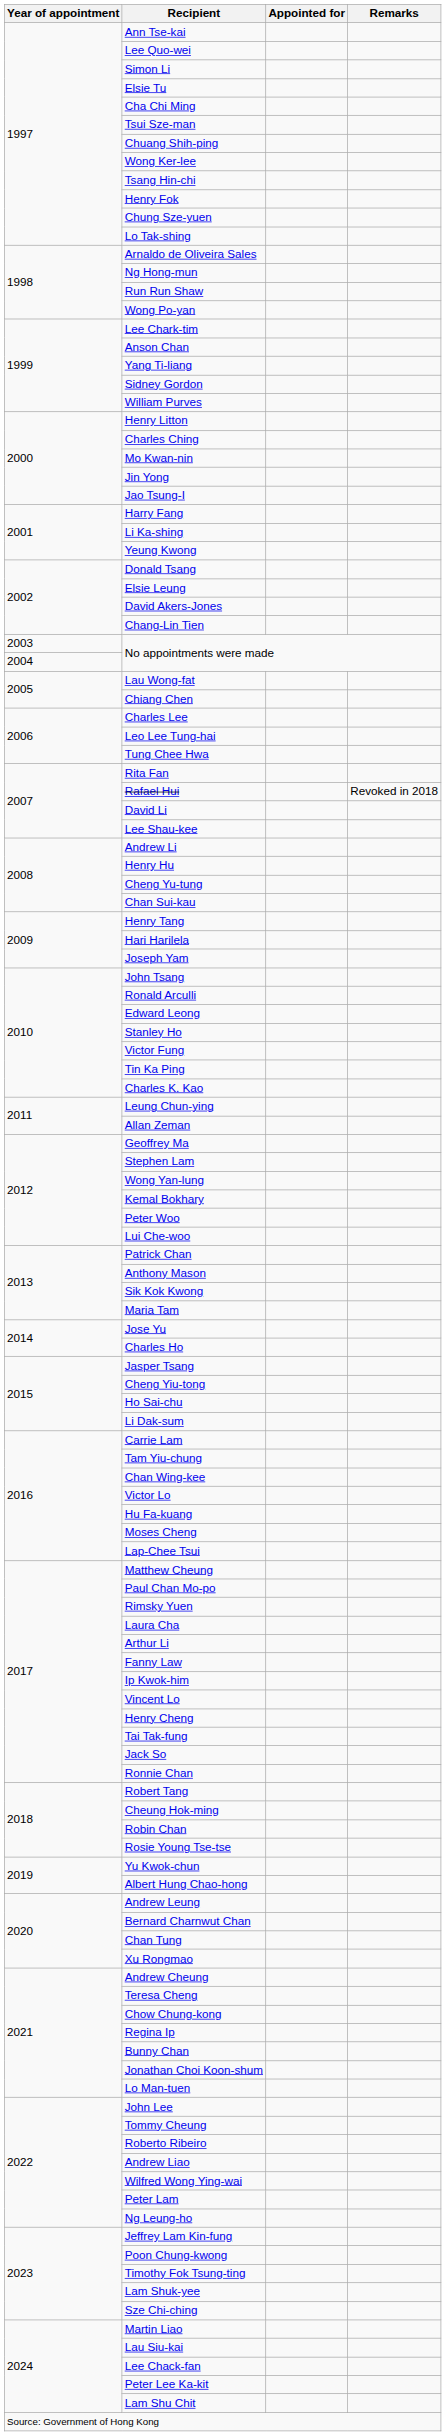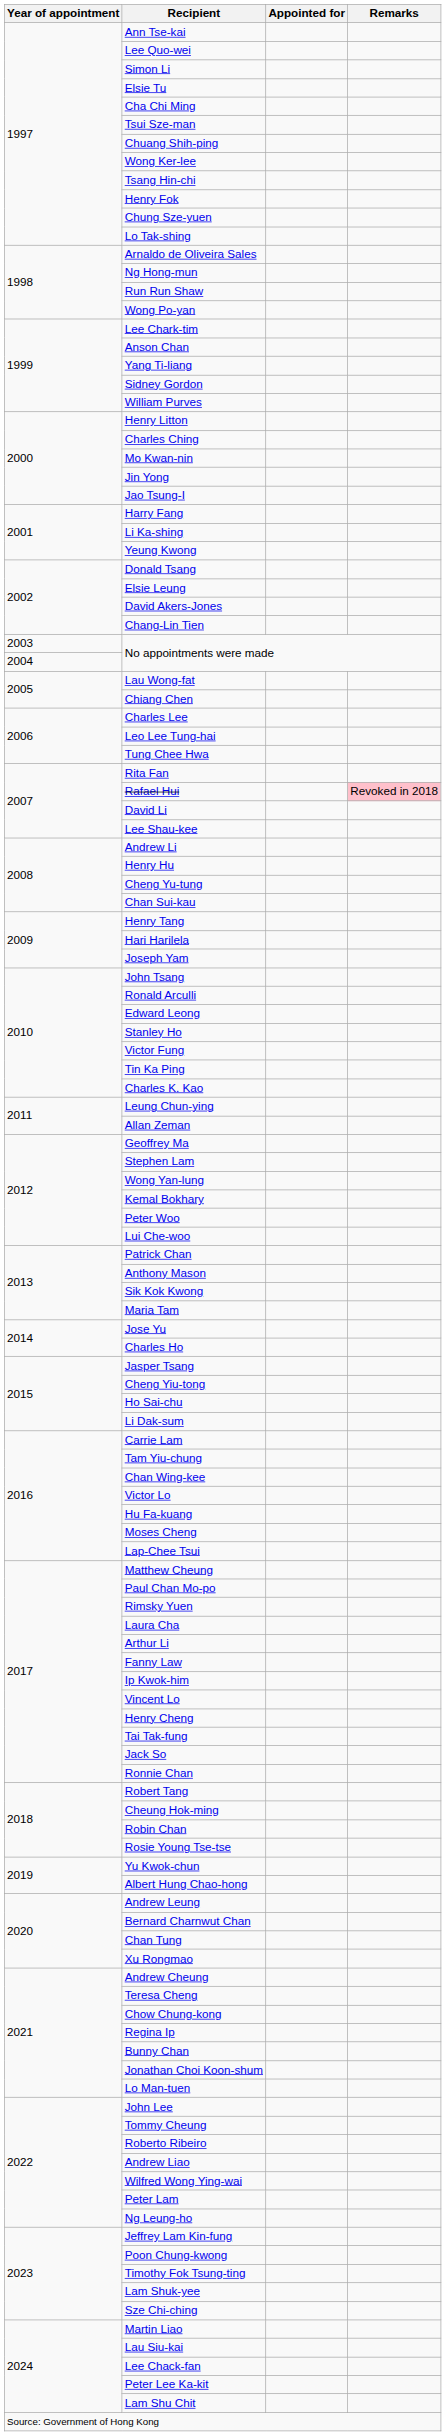(394, 791) no background -> (394, 791) pink background
